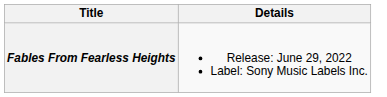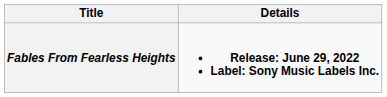(274, 64) normal -> (280, 64) bold
